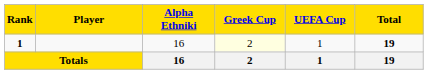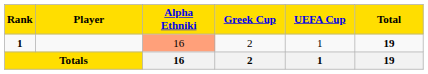(179, 43) no background -> (179, 43) lightsalmon background
(250, 43) lightyellow background -> (250, 43) no background
